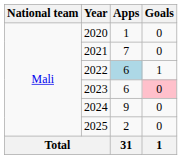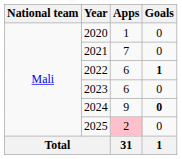(126, 70) lightblue background -> (126, 70) no background
(159, 70) normal -> (159, 70) bold
(159, 88) pink background -> (159, 88) no background
(159, 107) normal -> (159, 107) bold
(126, 126) no background -> (126, 126) pink background
